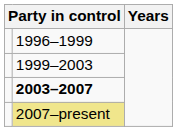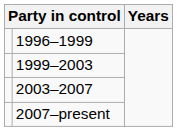(54, 89) bold -> (54, 89) normal
(63, 114) khaki background -> (63, 114) no background
